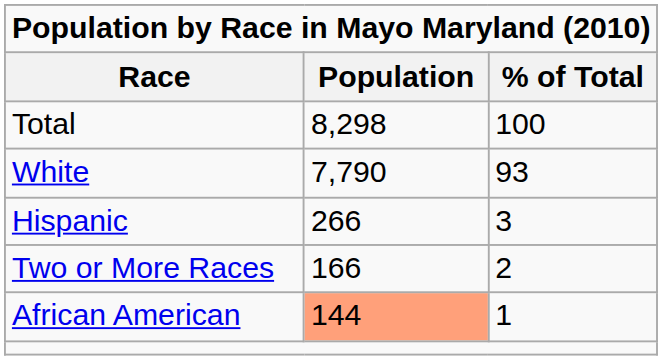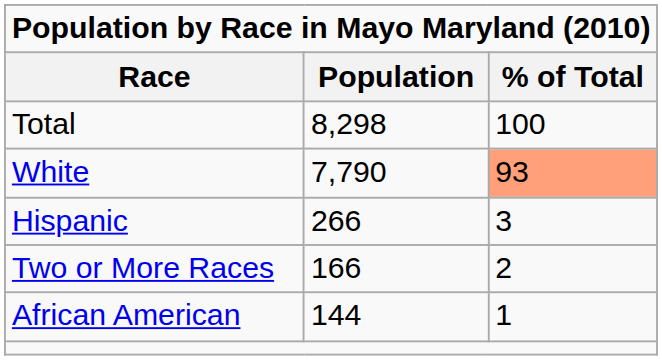(512, 172) no background -> (512, 172) lightsalmon background
(336, 316) lightsalmon background -> (336, 316) no background
